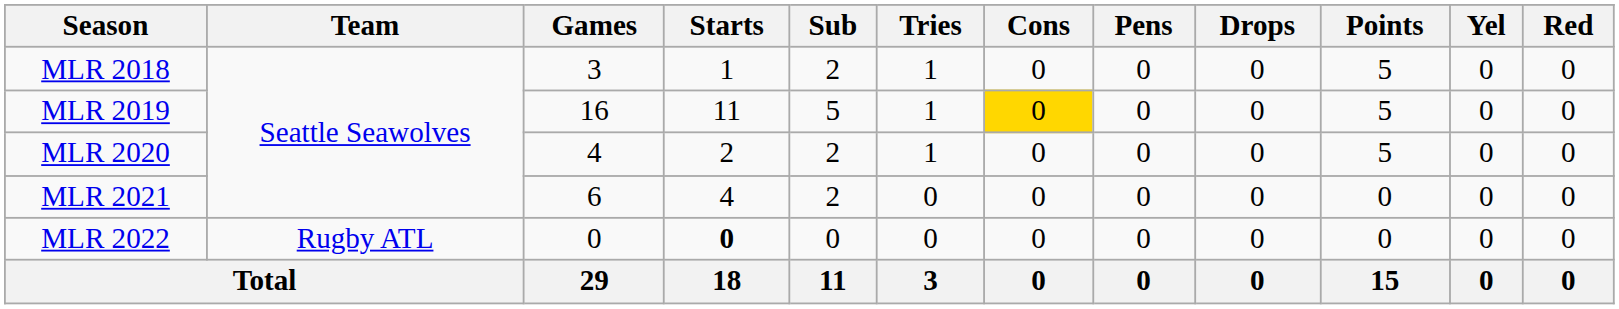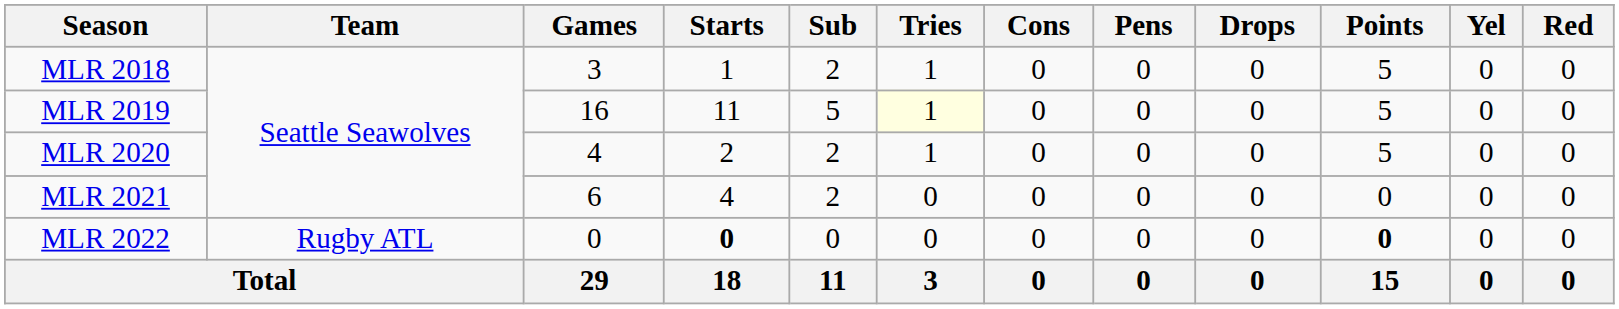(931, 110) no background -> (931, 110) lightyellow background
(1039, 110) gold background -> (1039, 110) no background
(1385, 238) normal -> (1385, 238) bold
